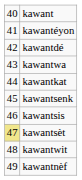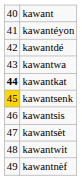(12, 81) normal -> (12, 81) bold
(12, 98) no background -> (12, 98) gold background
(12, 132) khaki background -> (12, 132) no background
